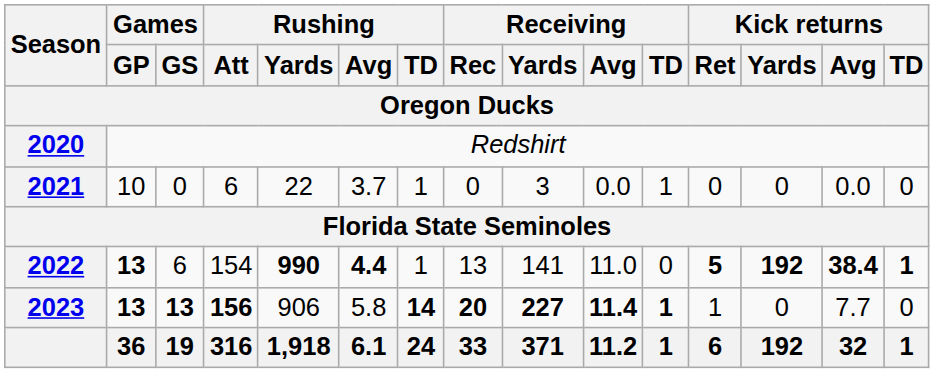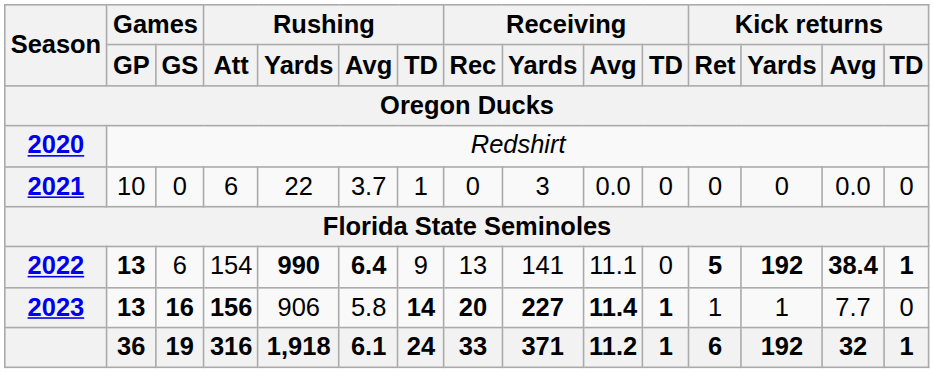(666, 186) 1 -> (666, 186) 0
(369, 266) 4.4 -> (369, 266) 6.4
(421, 266) 1 -> (421, 266) 9
(613, 266) 11.0 -> (613, 266) 11.1
(180, 307) 13 -> (180, 307) 16
(782, 307) 0 -> (782, 307) 1
